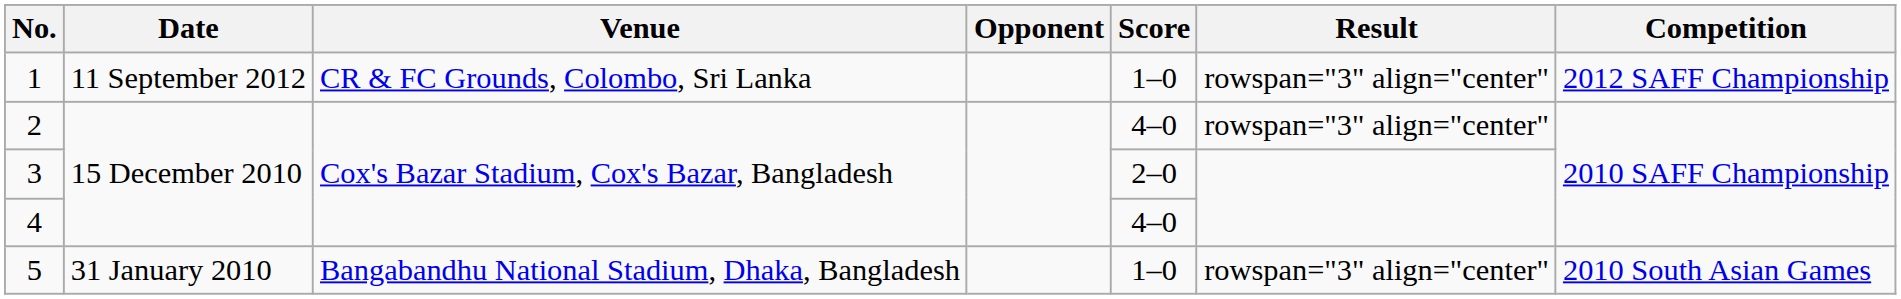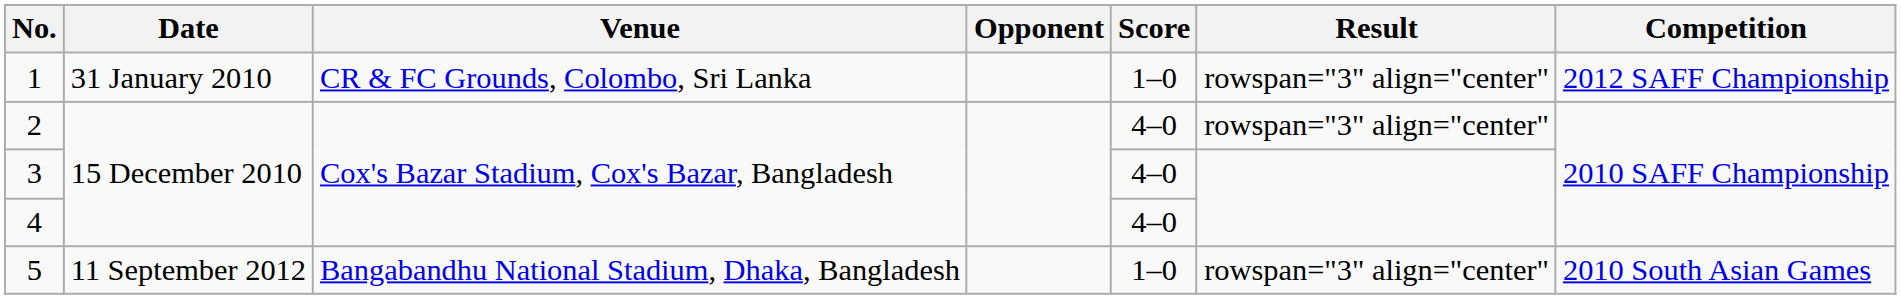(188, 76) 11 September 2012 -> (171, 76) 31 January 2010
(1154, 173) 2–0 -> (1154, 173) 4–0
(171, 269) 31 January 2010 -> (188, 269) 11 September 2012
